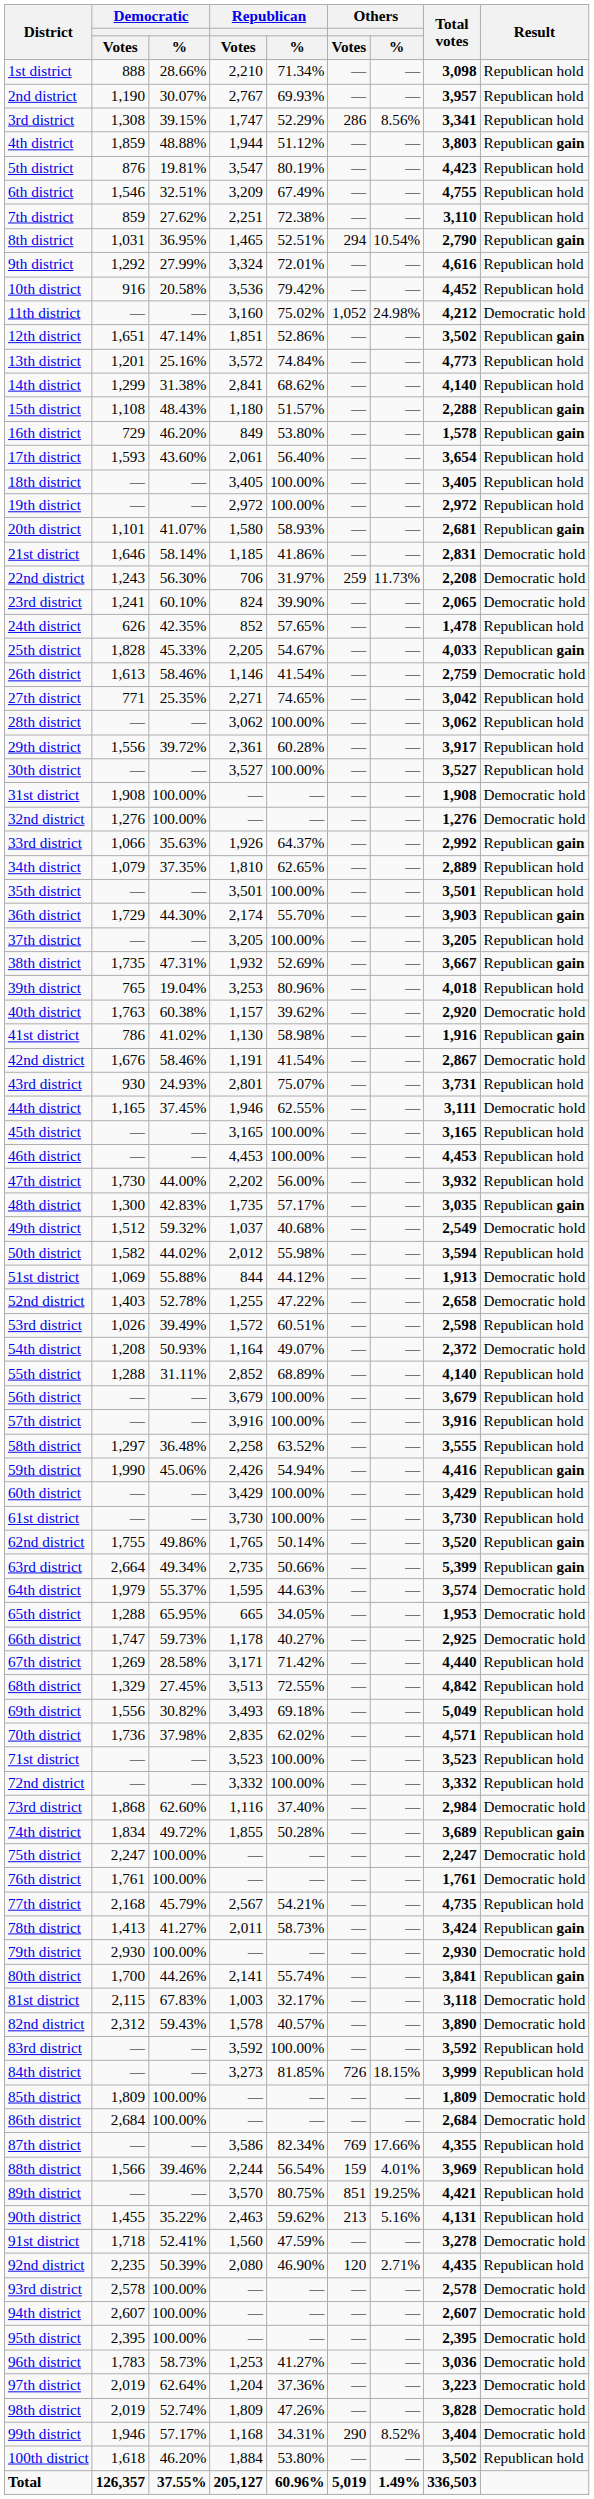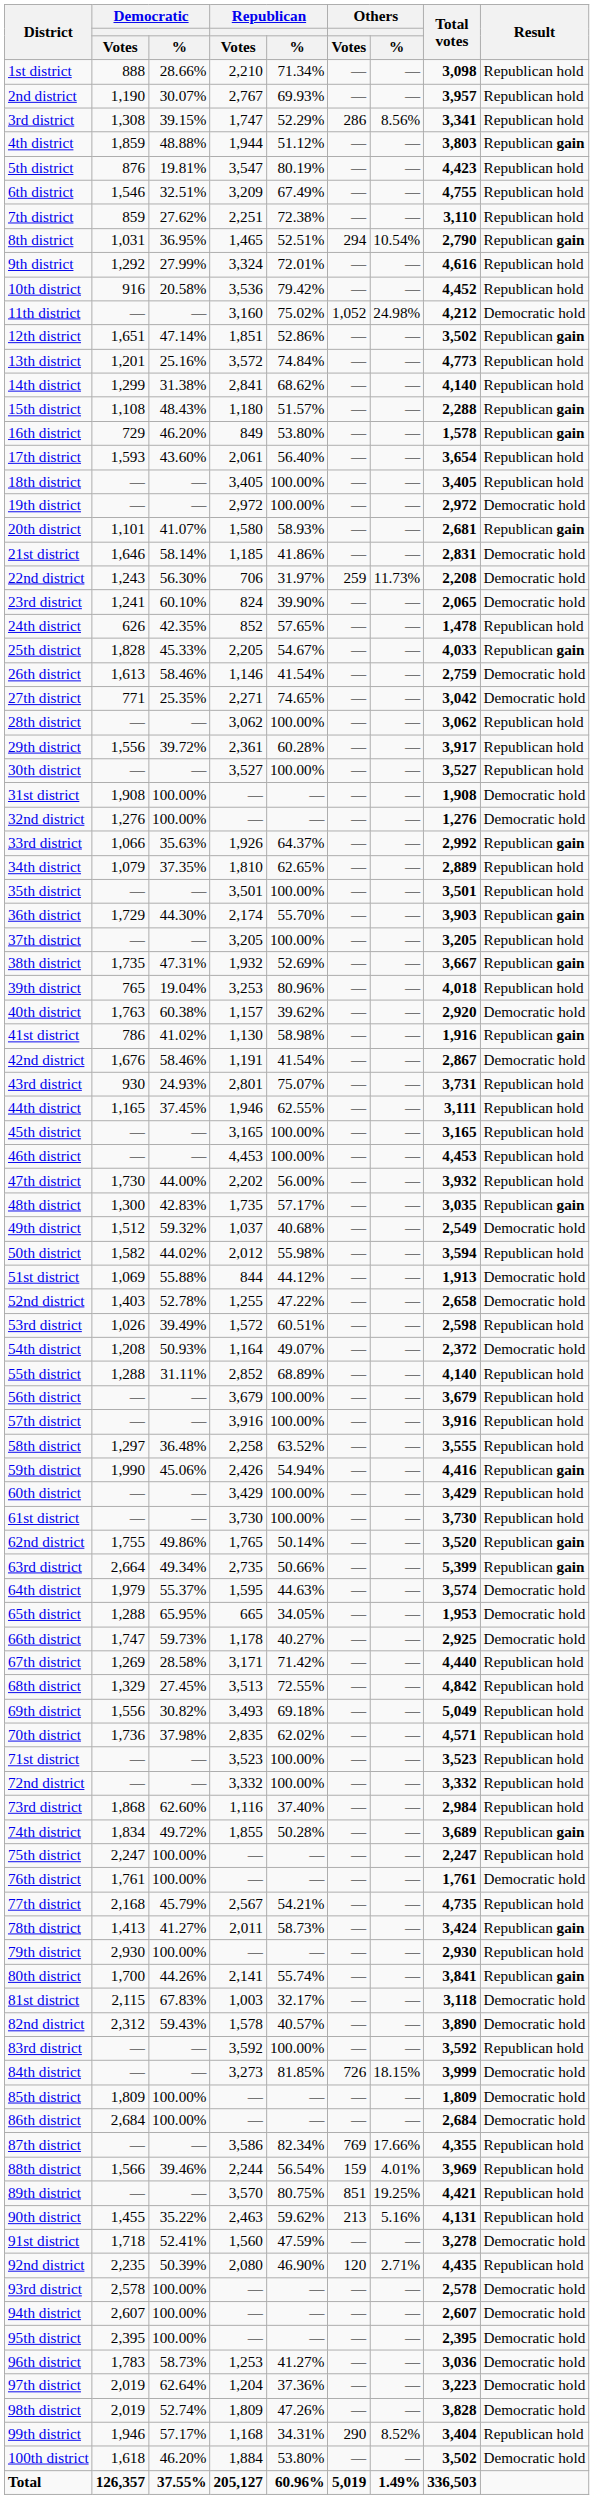(534, 505) Republican hold -> (534, 505) Democratic hold
(534, 698) Republican hold -> (534, 698) Democratic hold
(534, 1108) Democratic hold -> (534, 1108) Republican hold
(534, 1807) Democratic hold -> (534, 1807) Republican hold
(534, 1855) Democratic hold -> (534, 1855) Republican hold
(534, 1952) Democratic hold -> (534, 1952) Republican hold
(534, 2072) Republican hold -> (534, 2072) Democratic hold
(534, 2434) Democratic hold -> (534, 2434) Republican hold
(534, 2458) Republican hold -> (534, 2458) Democratic hold
